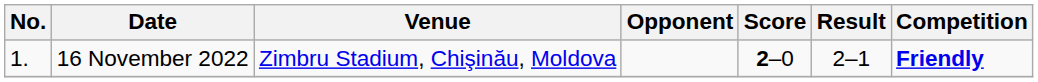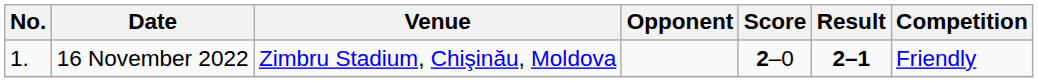(851, 58) normal -> (851, 58) bold
(940, 58) bold -> (936, 58) normal
